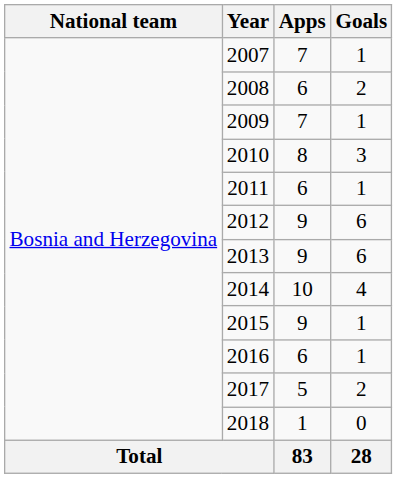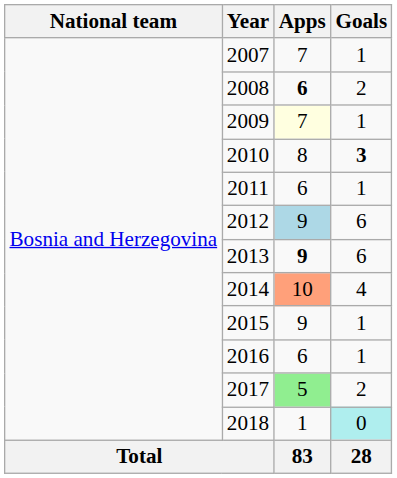(302, 88) normal -> (302, 88) bold
(302, 121) no background -> (302, 121) lightyellow background
(361, 155) normal -> (361, 155) bold
(302, 222) no background -> (302, 222) lightblue background
(302, 255) normal -> (302, 255) bold
(302, 289) no background -> (302, 289) lightsalmon background
(302, 389) no background -> (302, 389) lightgreen background
(361, 423) no background -> (361, 423) paleturquoise background
